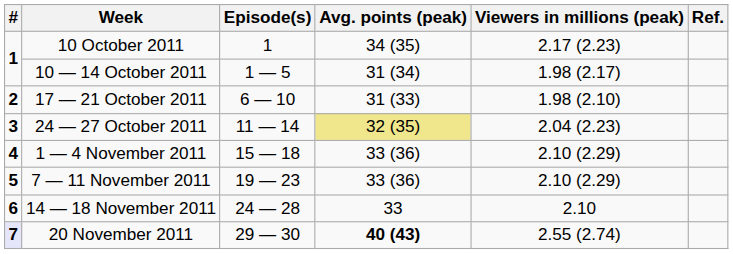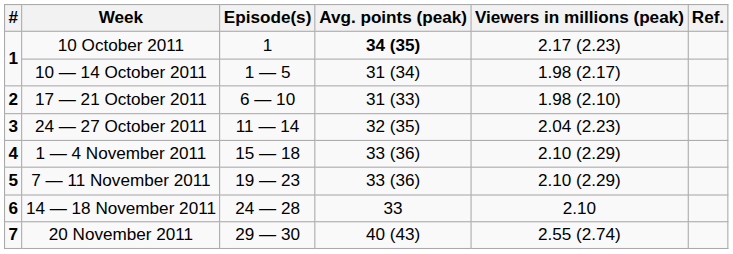(393, 45) normal -> (393, 45) bold
(393, 126) khaki background -> (393, 126) no background
(13, 235) lavender background -> (13, 235) no background
(393, 235) bold -> (393, 235) normal
